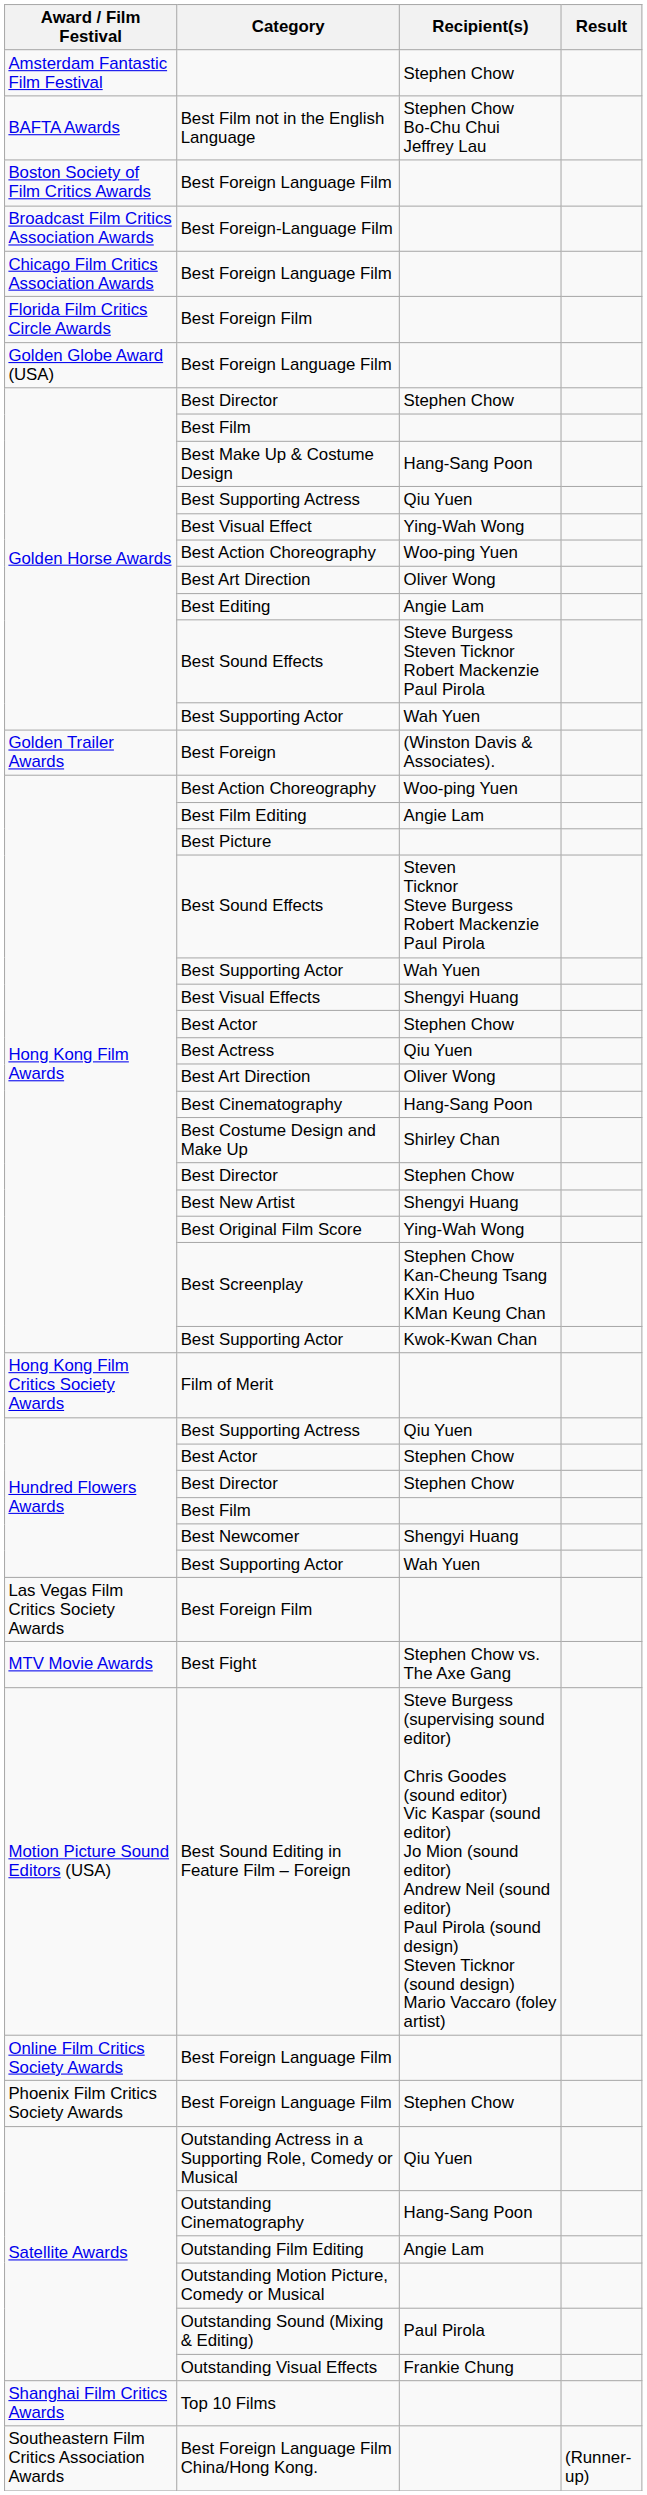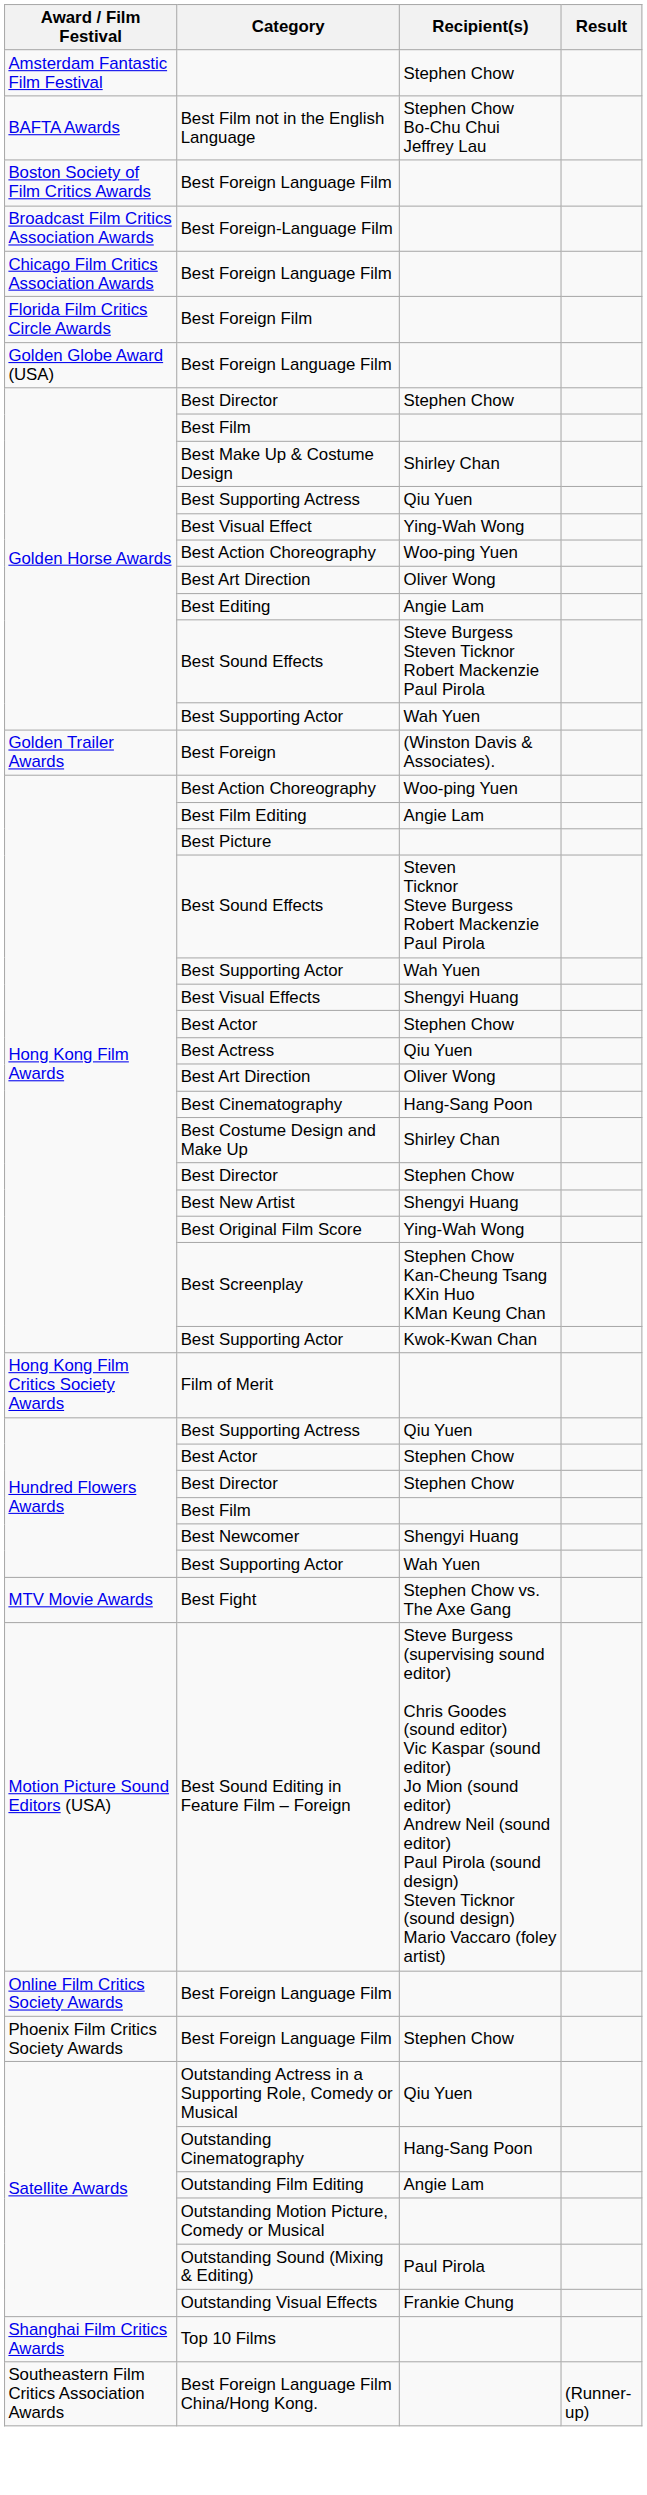(468, 463) Hang-Sang Poon -> (452, 463) Shirley Chan
- row: (66, 1609)
